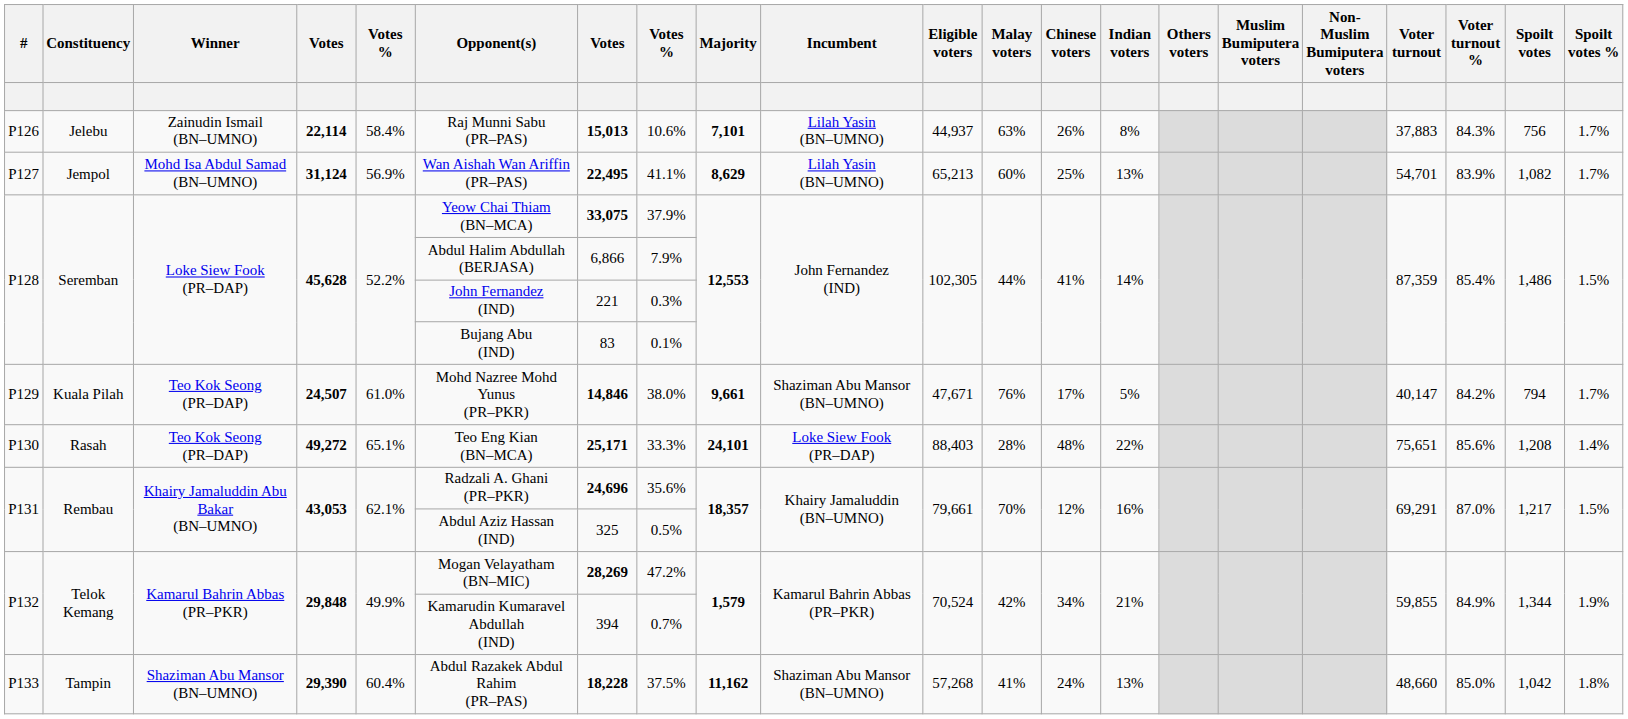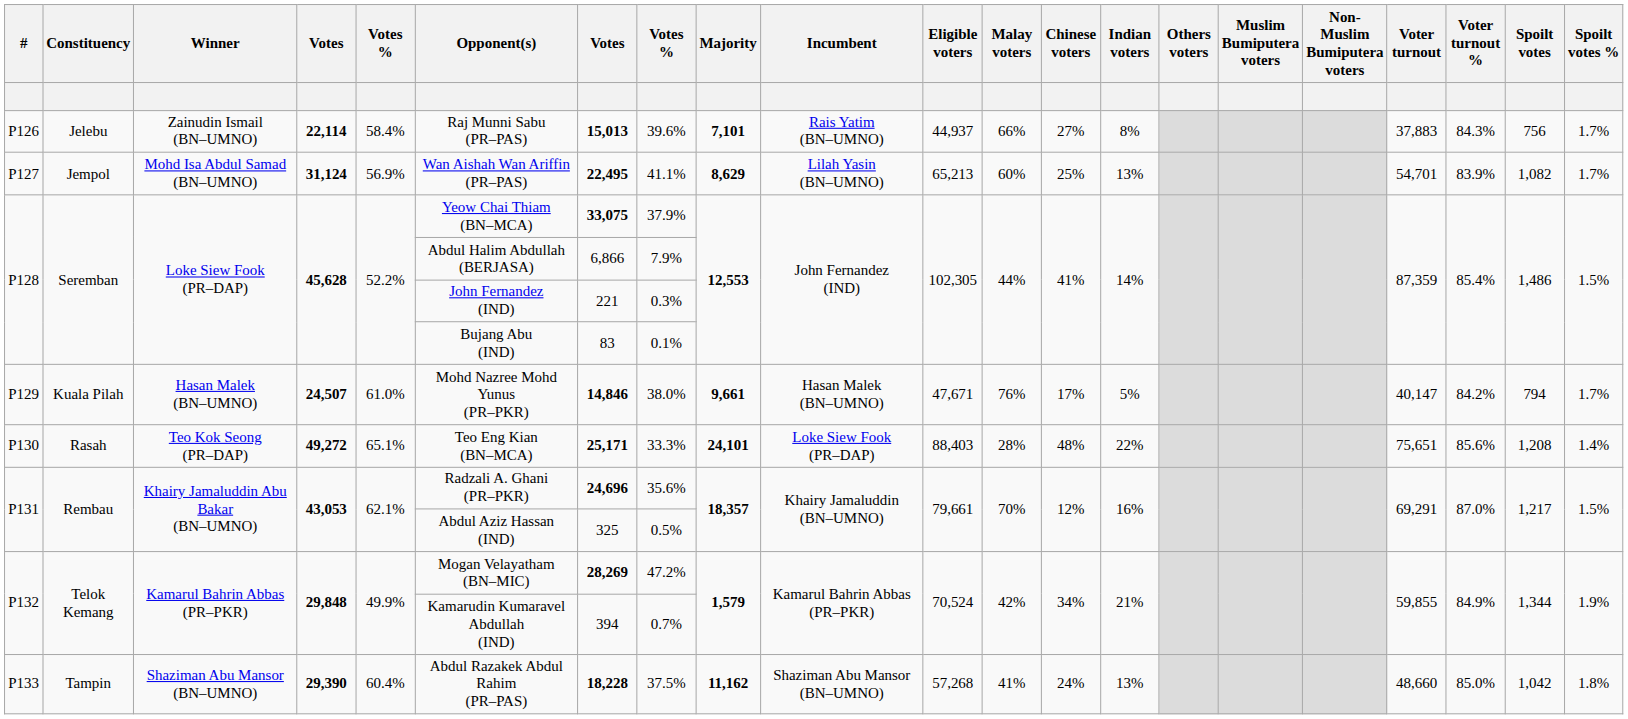(666, 131) 10.6% -> (666, 131) 39.6%
(842, 131) Lilah Yasin (BN–UMNO) -> (842, 131) Rais Yatim (BN–UMNO)
(1012, 131) 63% -> (1012, 131) 66%
(1071, 131) 26% -> (1071, 131) 27%
(215, 394) Teo Kok Seong (PR–DAP) -> (215, 394) Hasan Malek (BN–UMNO)
(842, 394) Shaziman Abu Mansor (BN–UMNO) -> (842, 394) Hasan Malek (BN–UMNO)
